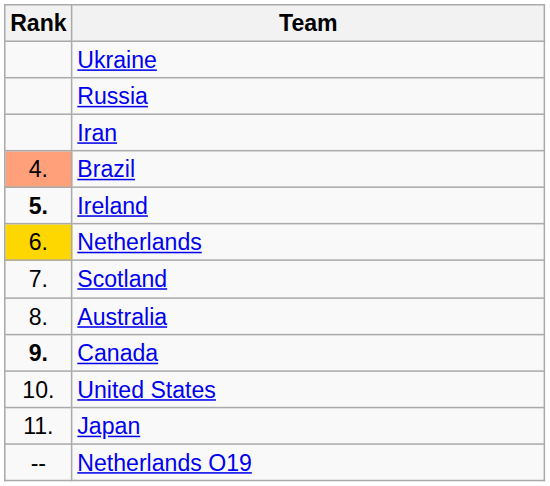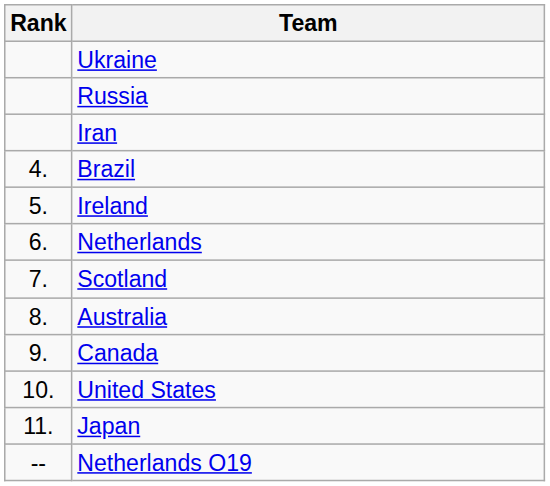(38, 170) lightsalmon background -> (38, 170) no background
(38, 206) bold -> (38, 206) normal
(38, 243) gold background -> (38, 243) no background
(38, 352) bold -> (38, 352) normal
